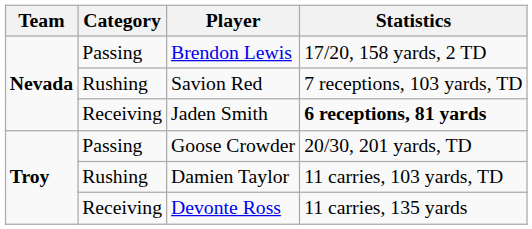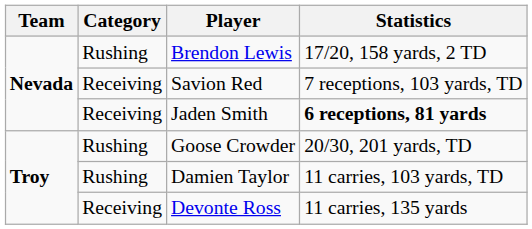(112, 51) Passing -> (115, 51) Rushing
(115, 83) Rushing -> (122, 83) Receiving
(112, 145) Passing -> (115, 145) Rushing
